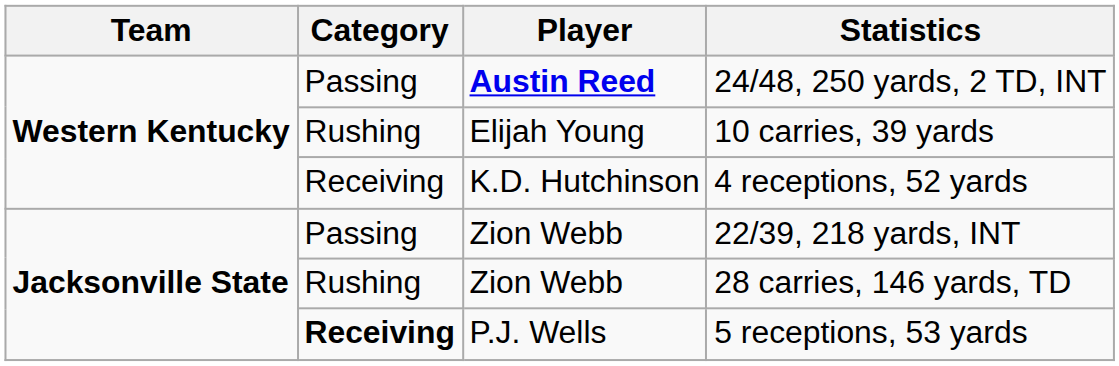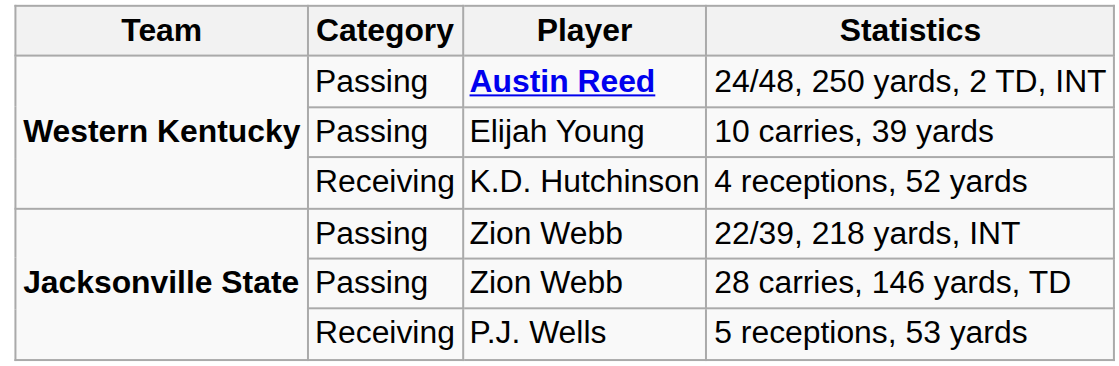(363, 131) Rushing -> (372, 131) Passing
(363, 283) Rushing -> (372, 283) Passing
(380, 333) bold -> (385, 333) normal
